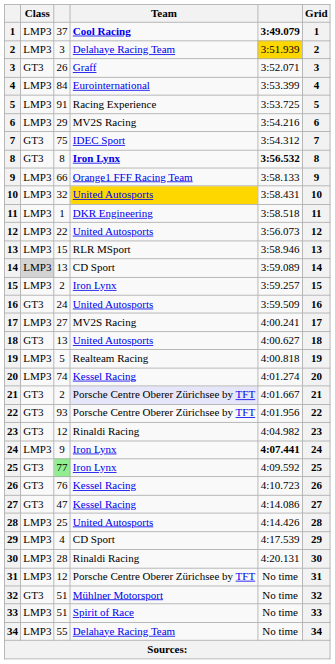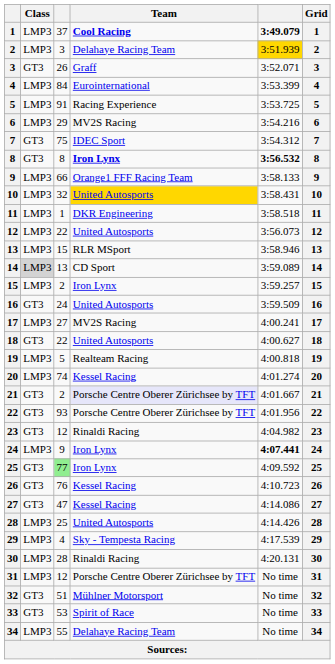(62, 340) 13 -> (62, 340) 22
(94, 540) CD Sport -> (124, 540) Sky - Tempesta Racing
(37, 612) LMP3 -> (33, 612) GT3
(62, 612) 51 -> (62, 612) 53
